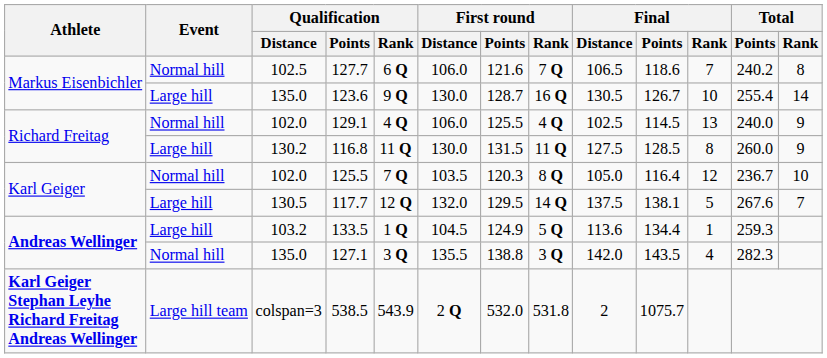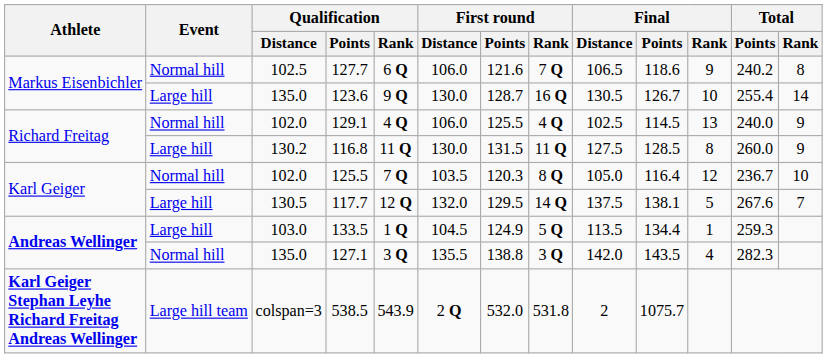(709, 69) 7 -> (709, 69) 9
(289, 229) 103.2 -> (289, 229) 103.0
(604, 229) 113.6 -> (604, 229) 113.5
